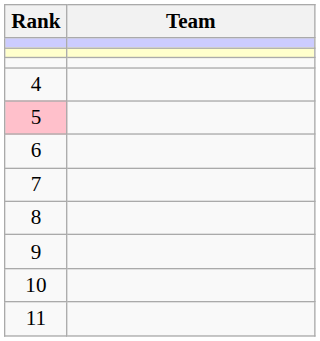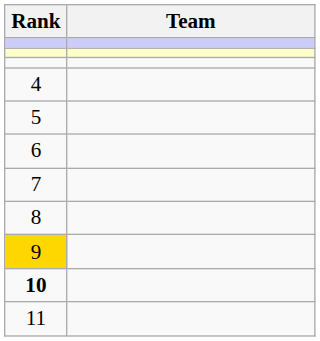(36, 117) pink background -> (36, 117) no background
(36, 251) no background -> (36, 251) gold background
(36, 284) normal -> (36, 284) bold
